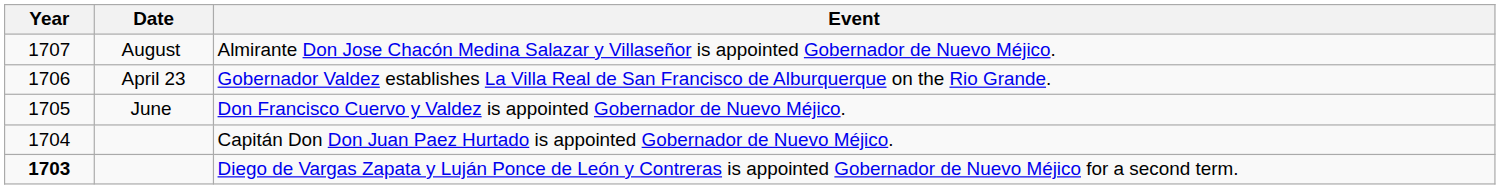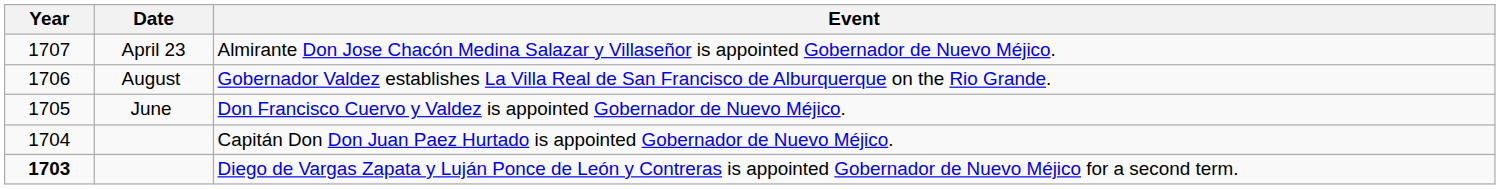(154, 49) August -> (154, 49) April 23
(154, 79) April 23 -> (154, 79) August
